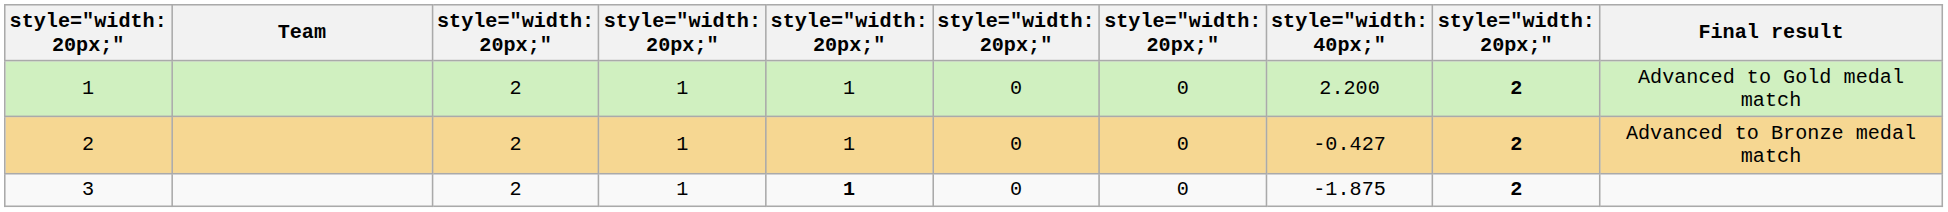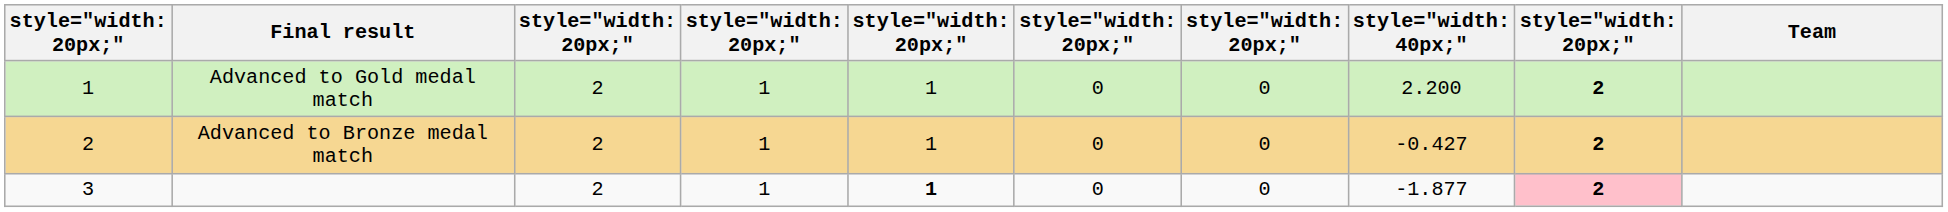columns swapped: (302, 33) <-> (1771, 33)
(1350, 189) -1.875 -> (1431, 189) -1.877
(1516, 189) no background -> (1598, 189) pink background
